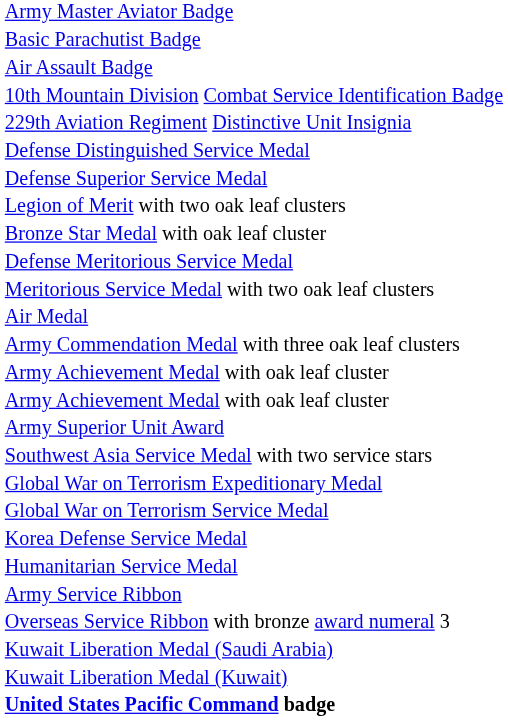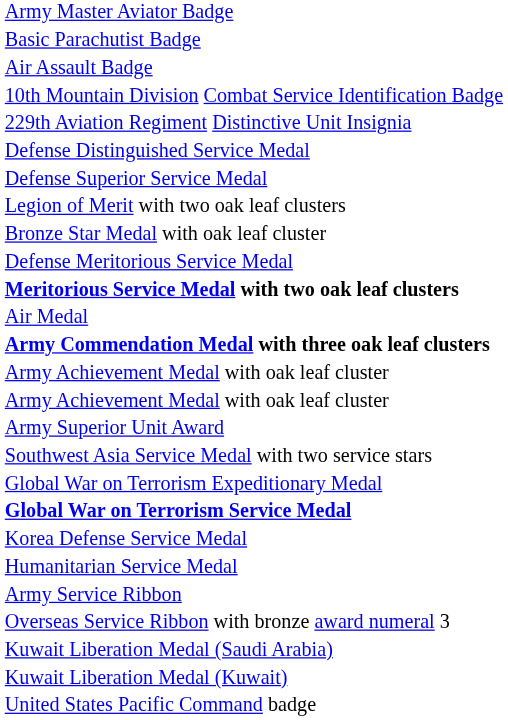(219, 289) normal -> (232, 289) bold
(232, 344) normal -> (247, 344) bold
(167, 510) normal -> (178, 510) bold
(170, 704) bold -> (160, 704) normal
